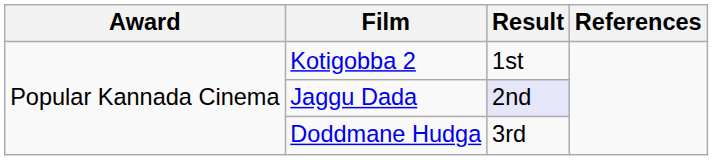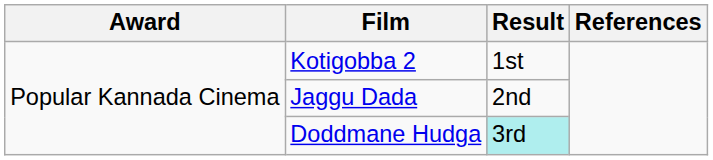(512, 97) lavender background -> (512, 97) no background
(509, 135) no background -> (509, 135) paleturquoise background
